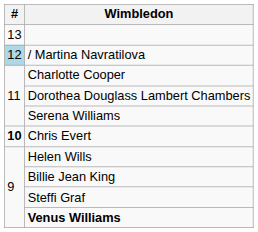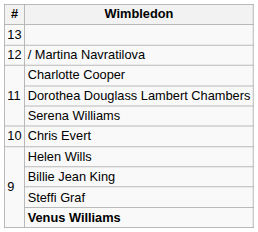(14, 55) lightblue background -> (14, 55) no background
(14, 136) bold -> (14, 136) normal
